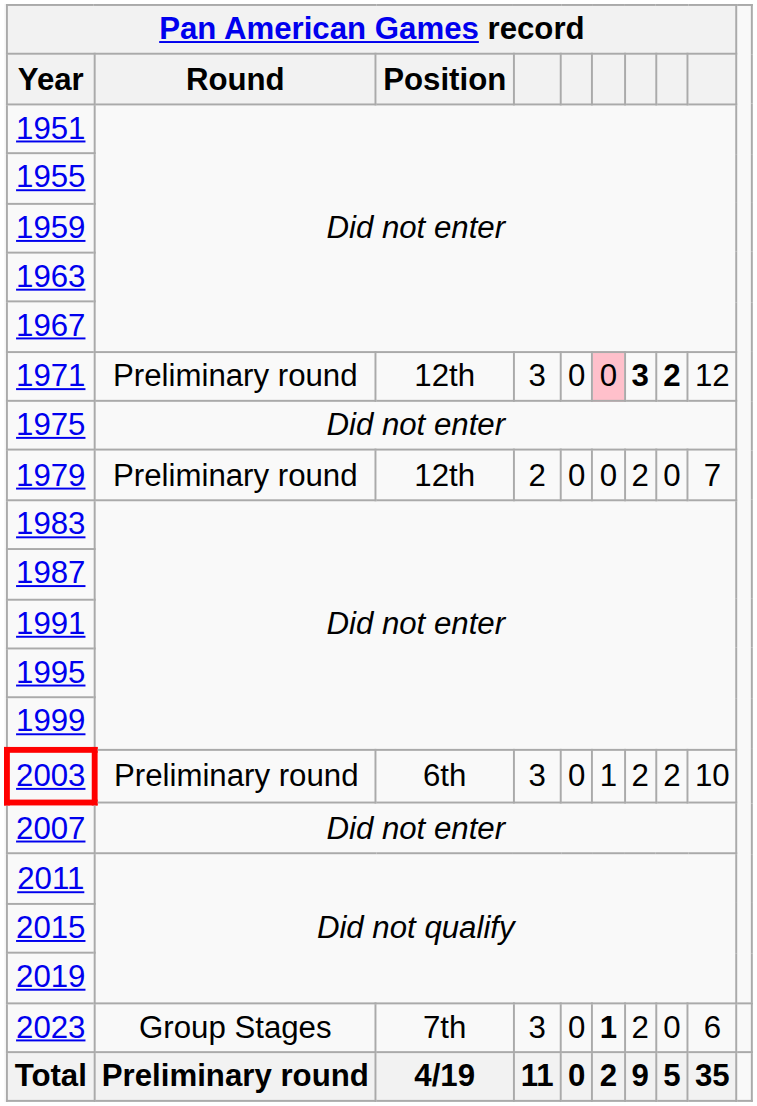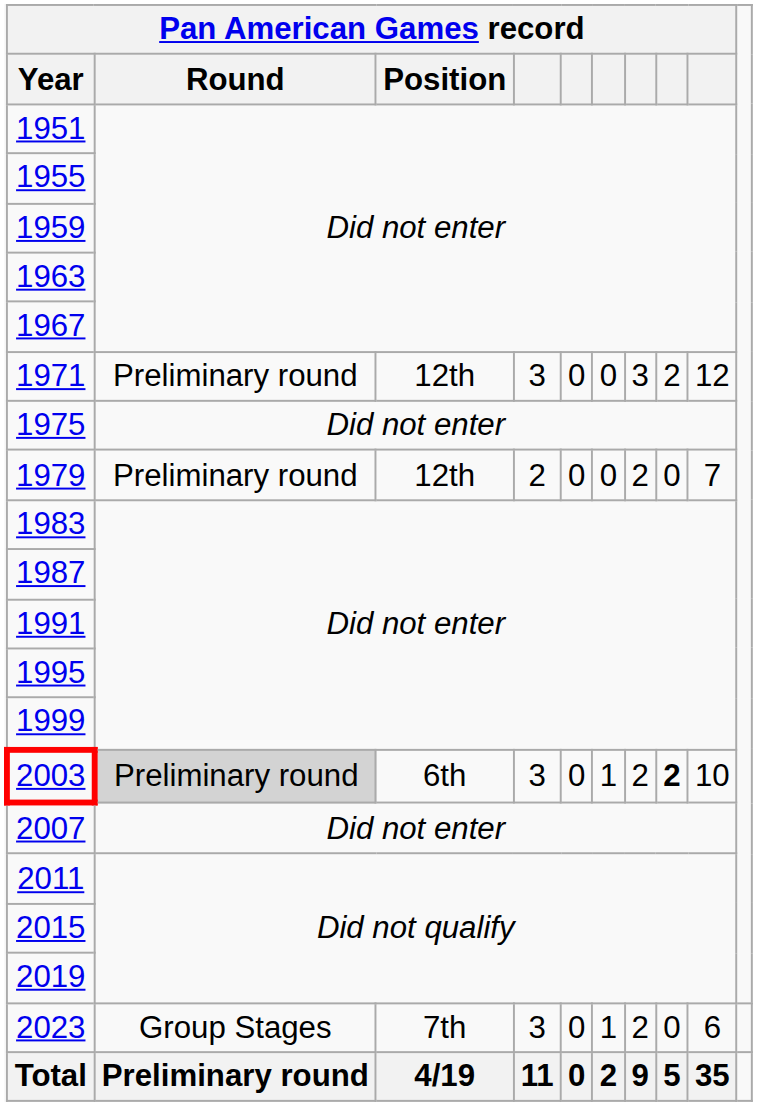(608, 375) pink background -> (608, 375) no background
(640, 375) bold -> (640, 375) normal
(672, 375) bold -> (672, 375) normal
(236, 775) no background -> (236, 775) lightgrey background
(672, 775) normal -> (672, 775) bold
(608, 1026) bold -> (608, 1026) normal
